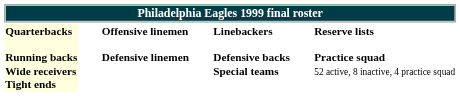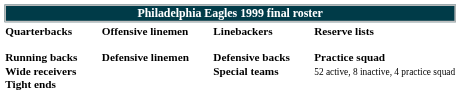(41, 57) lightyellow background -> (41, 57) no background
